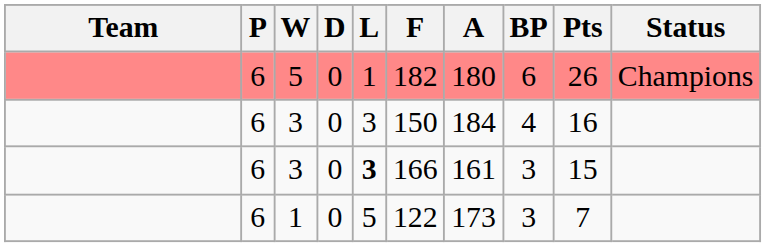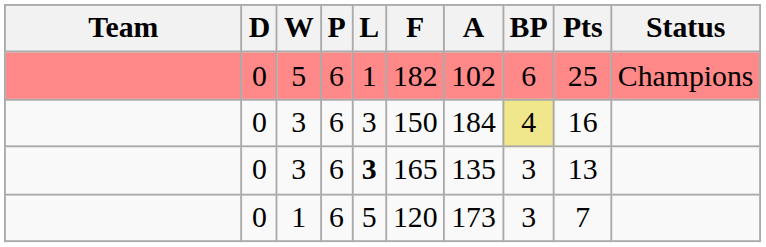columns swapped: (258, 28) <-> (335, 28)
(474, 75) 180 -> (474, 75) 102
(583, 75) 26 -> (583, 75) 25
(529, 122) no background -> (529, 122) khaki background
(415, 169) 166 -> (415, 169) 165
(474, 169) 161 -> (474, 169) 135
(583, 169) 15 -> (583, 169) 13
(415, 216) 122 -> (415, 216) 120
